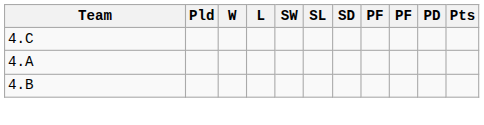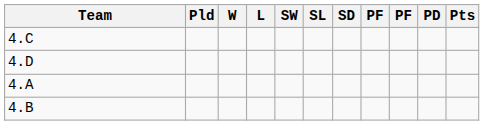+ row: (21, 62)
